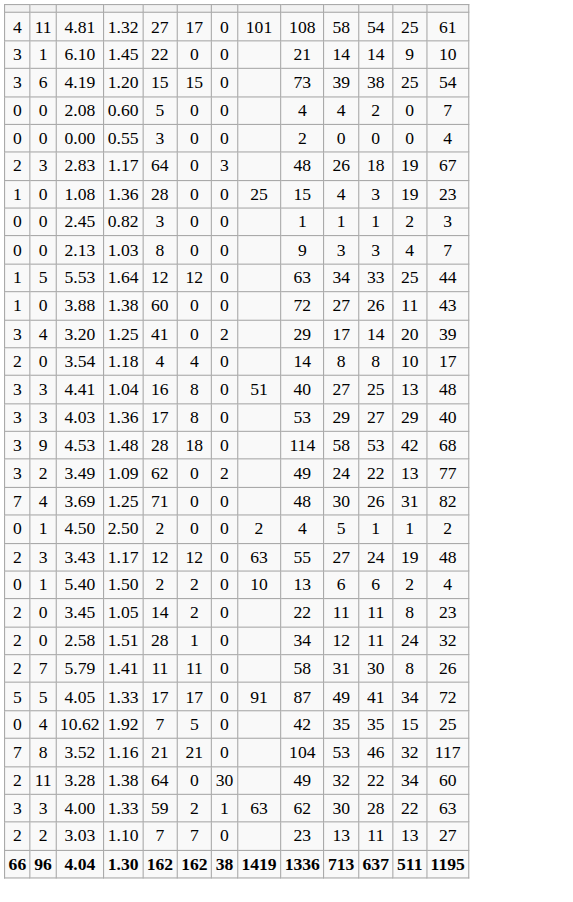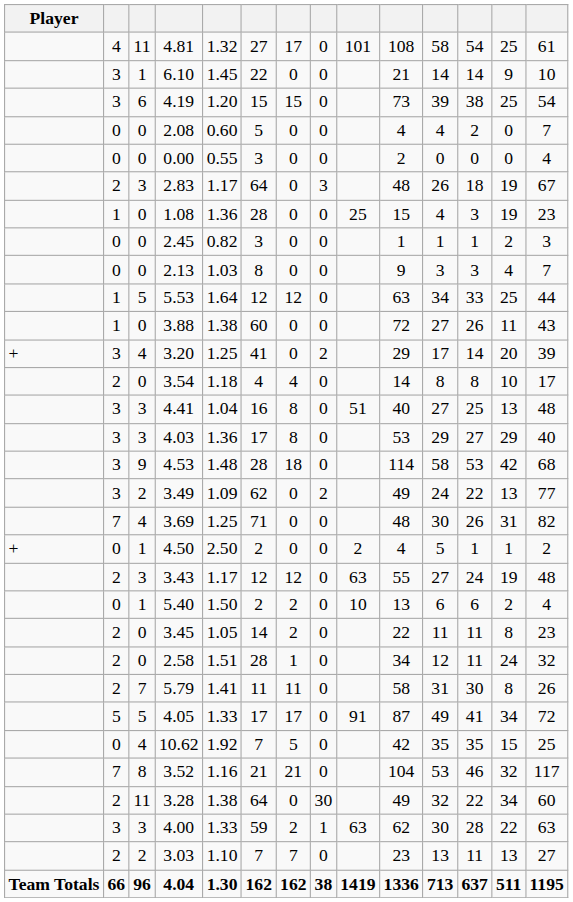+ column: (54, 18)
